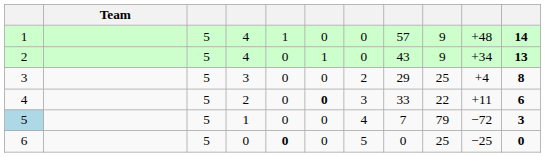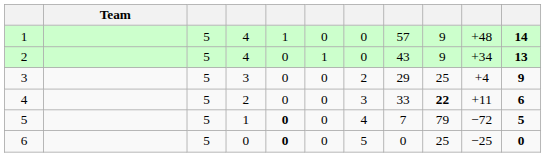(521, 78) 8 -> (521, 78) 9
(324, 99) bold -> (324, 99) normal
(442, 99) normal -> (442, 99) bold
(24, 120) lightblue background -> (24, 120) no background
(285, 120) normal -> (285, 120) bold
(521, 120) 3 -> (521, 120) 5
